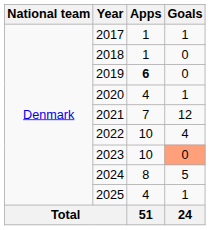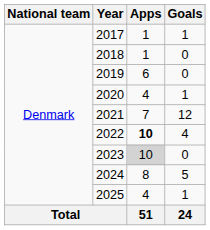(146, 74) bold -> (146, 74) normal
(146, 134) normal -> (146, 134) bold
(146, 154) no background -> (146, 154) lightgrey background
(185, 154) lightsalmon background -> (185, 154) no background
